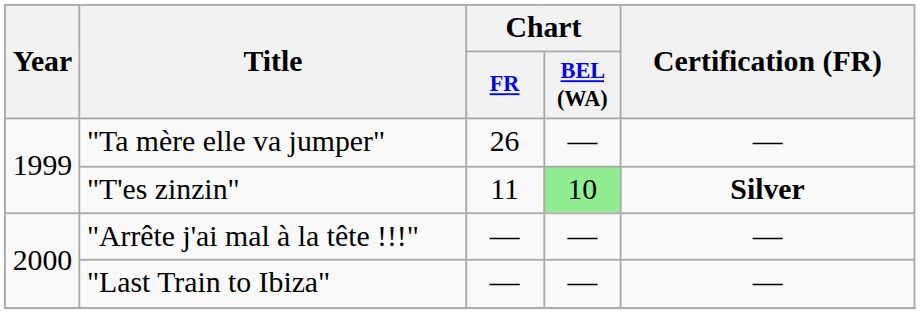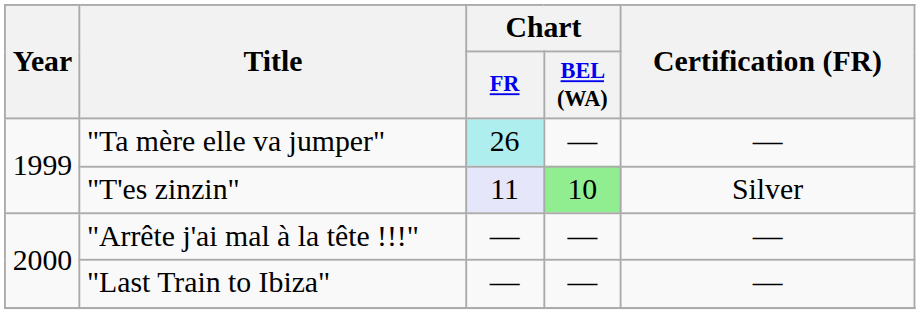(505, 141) no background -> (505, 141) paleturquoise background
(505, 189) no background -> (505, 189) lavender background
(768, 189) bold -> (768, 189) normal
